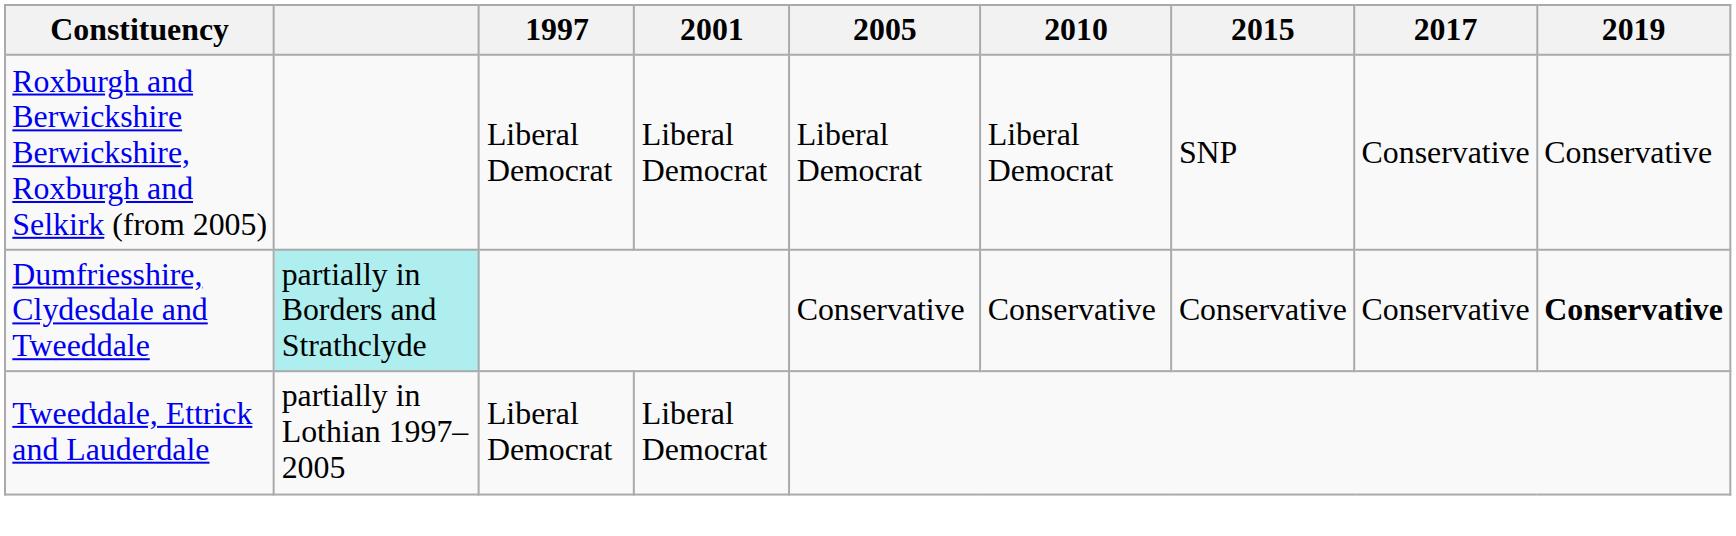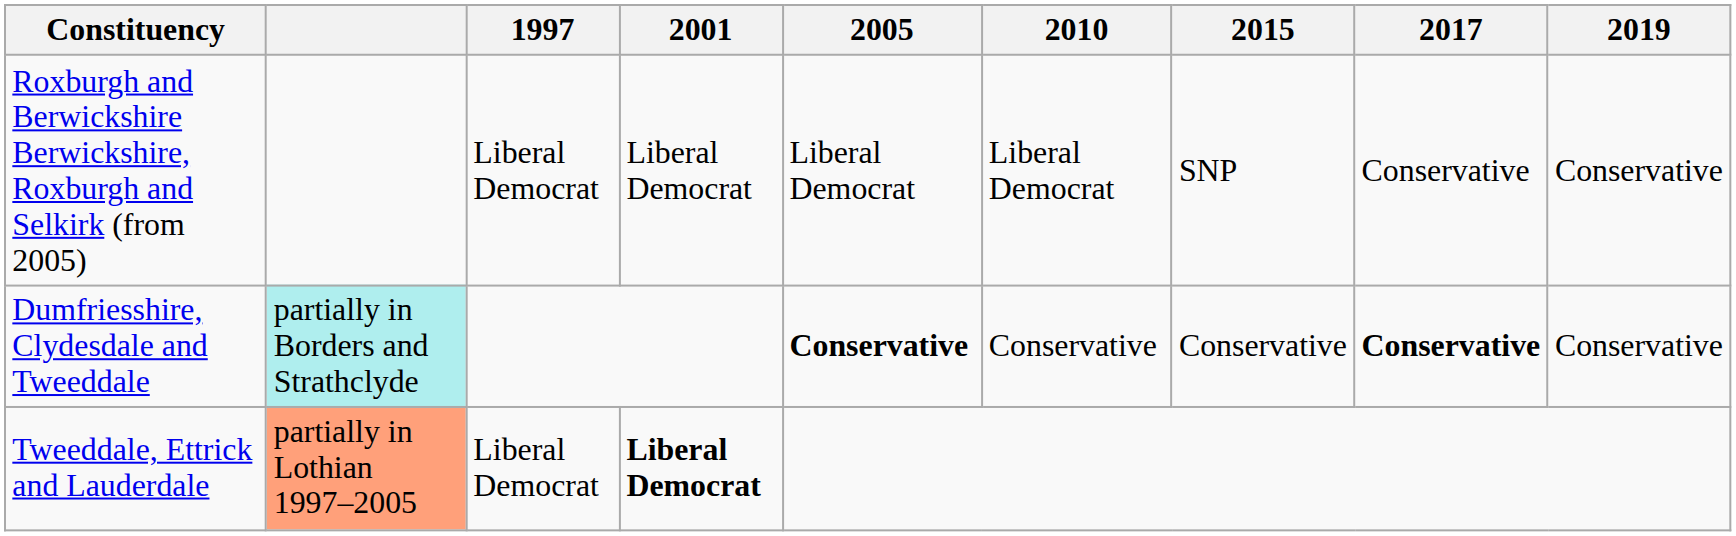(881, 309) normal -> (879, 345) bold
(1446, 309) normal -> (1451, 345) bold
(1634, 309) bold -> (1639, 345) normal
(375, 431) no background -> (345, 467) lightsalmon background
(705, 431) normal -> (694, 467) bold
